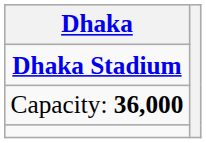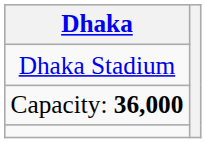(97, 64) bold -> (97, 64) normal
